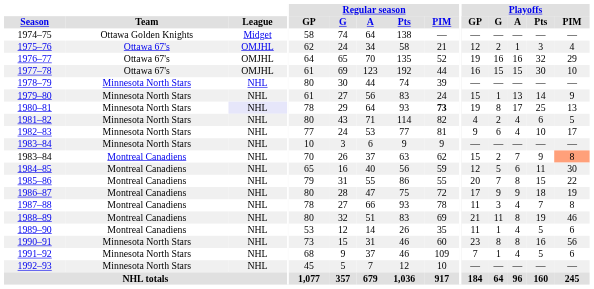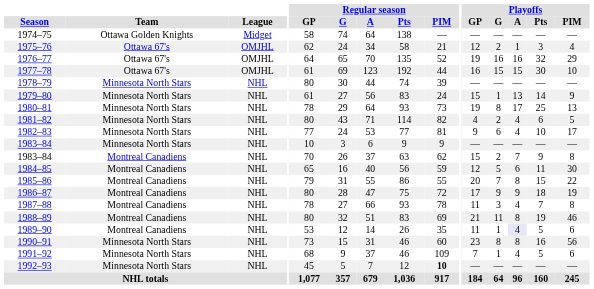(258, 107) lavender background -> (258, 107) no background
(442, 107) bold -> (442, 107) normal
(572, 156) lightsalmon background -> (572, 156) no background
(517, 229) no background -> (517, 229) lavender background
(442, 266) normal -> (442, 266) bold
